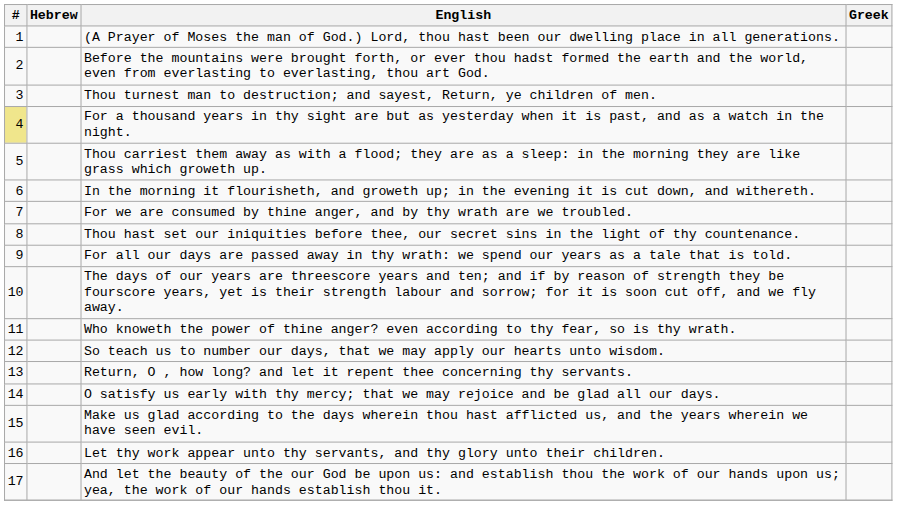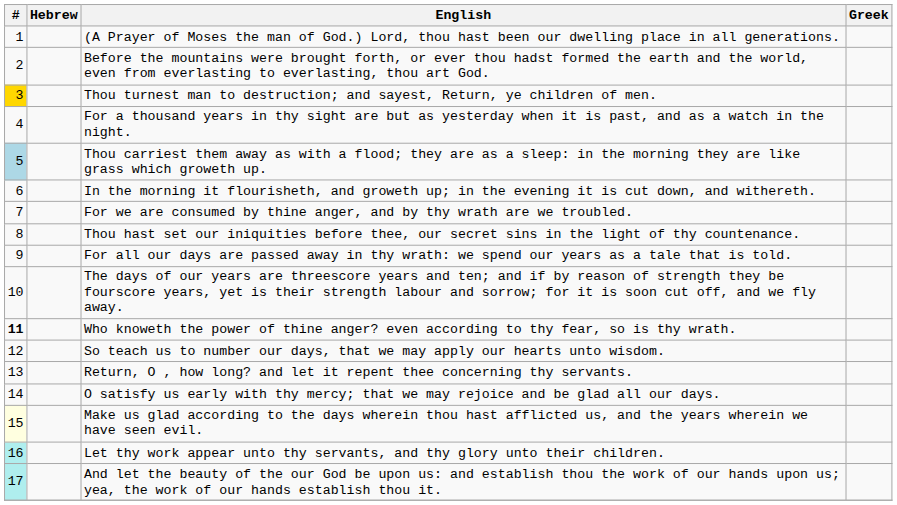(20, 95) no background -> (20, 95) gold background
(20, 125) khaki background -> (20, 125) no background
(20, 162) no background -> (20, 162) lightblue background
(16, 330) normal -> (16, 330) bold
(16, 424) no background -> (16, 424) lightyellow background
(16, 453) no background -> (16, 453) paleturquoise background
(16, 482) no background -> (16, 482) paleturquoise background
